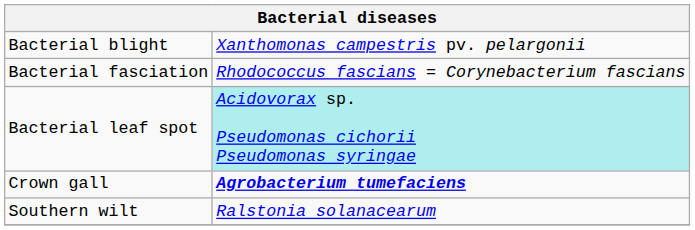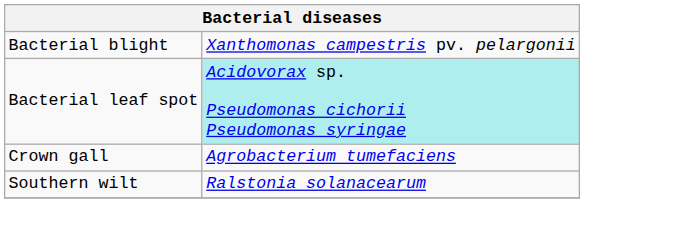- row: (108, 72)
(341, 184) bold -> (331, 157) normal
